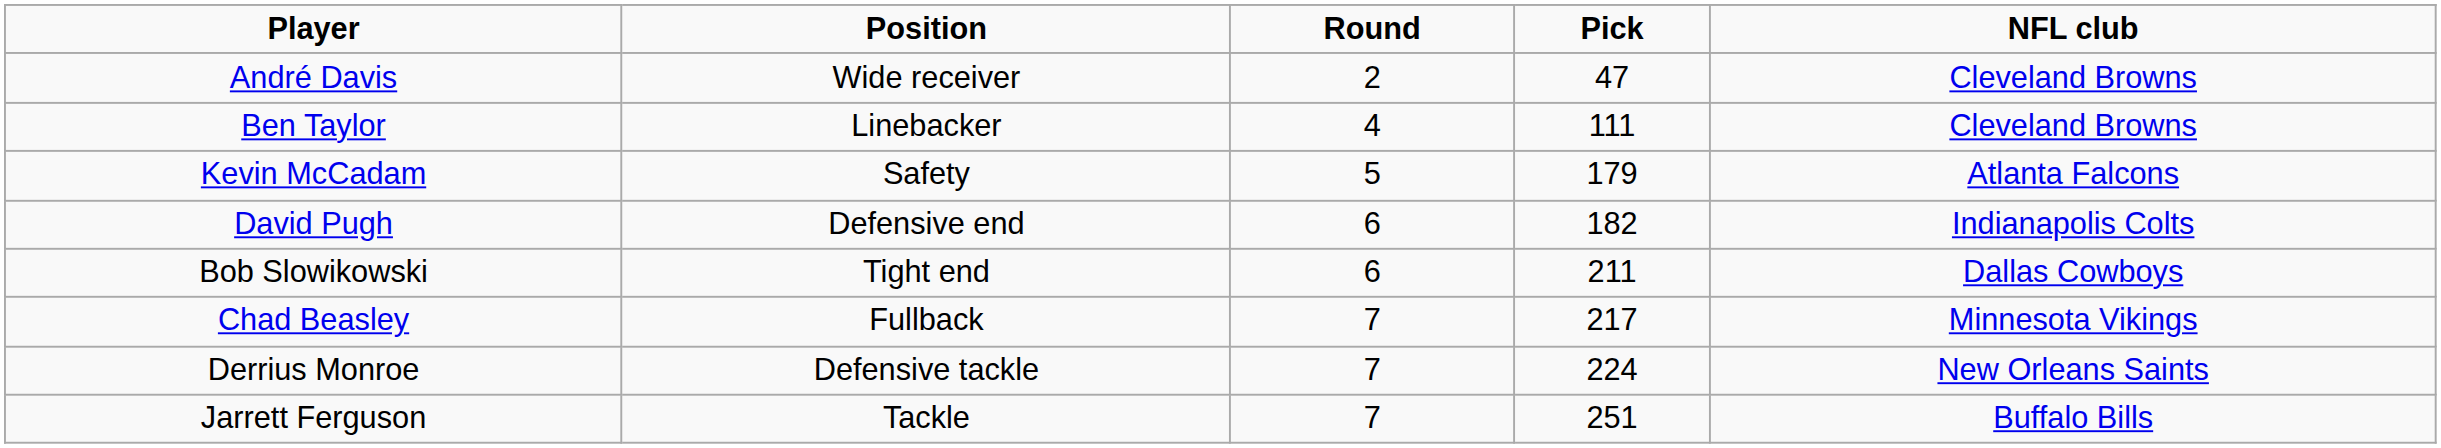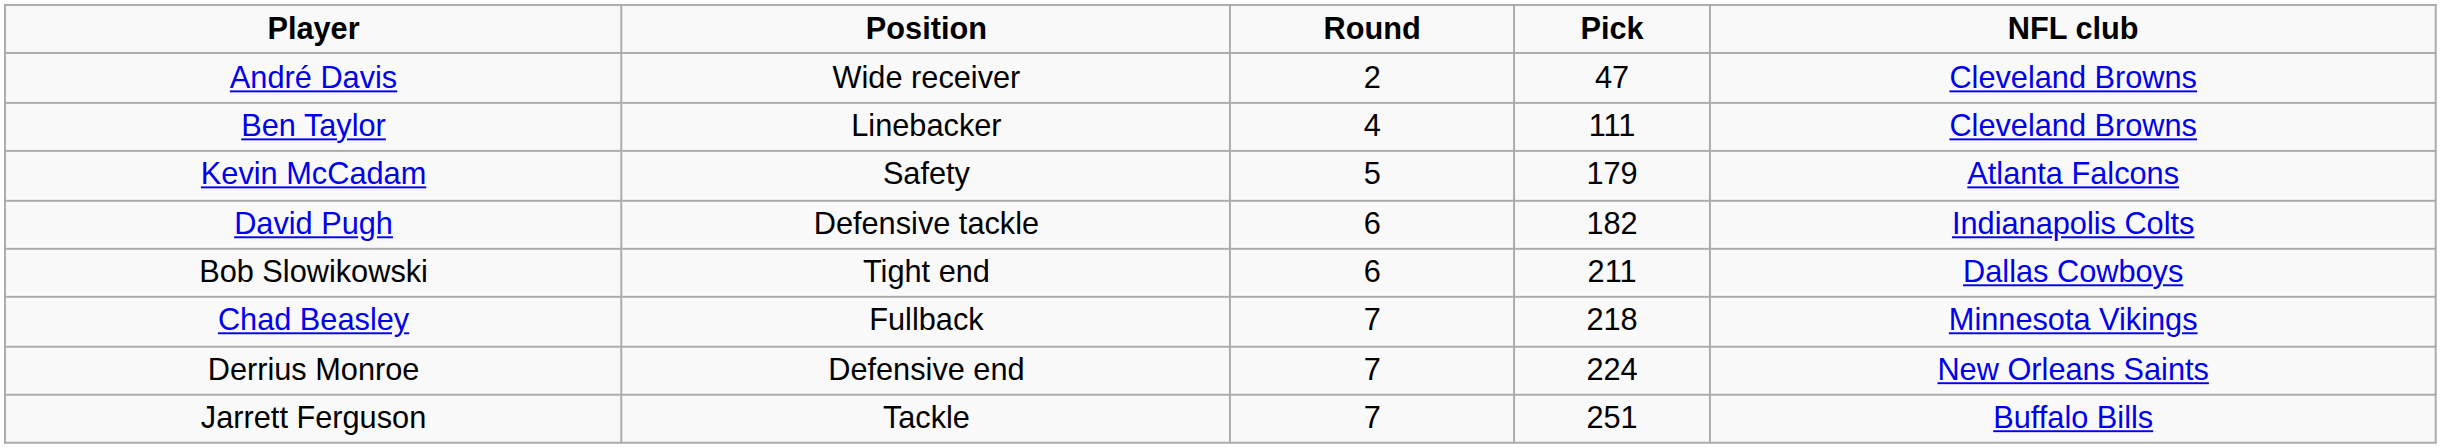(926, 223) Defensive end -> (926, 223) Defensive tackle
(1612, 321) 217 -> (1612, 321) 218
(926, 369) Defensive tackle -> (926, 369) Defensive end
